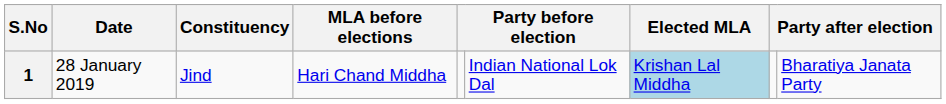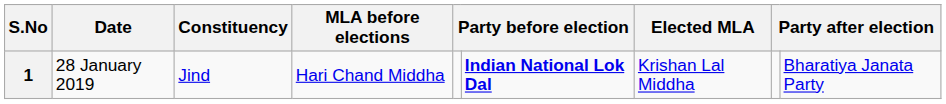(543, 74) normal -> (545, 74) bold
(677, 74) lightblue background -> (681, 74) no background
